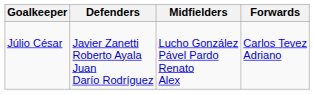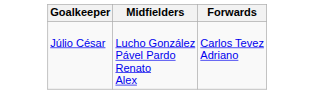- column: (113, 13)
